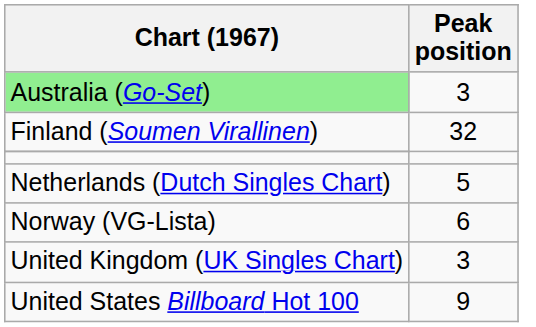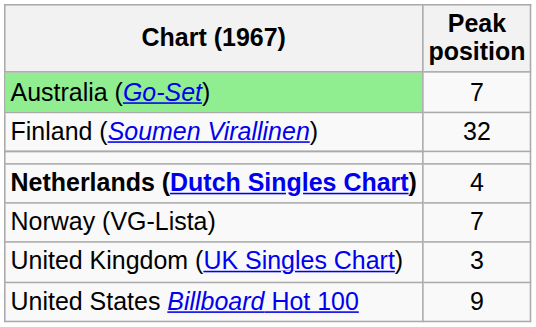(463, 91) 3 -> (477, 91) 7
(201, 182) normal -> (214, 182) bold
(463, 182) 5 -> (477, 182) 4
(463, 222) 6 -> (477, 222) 7
